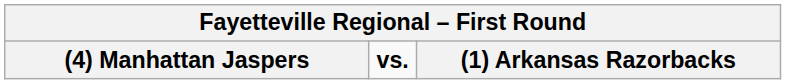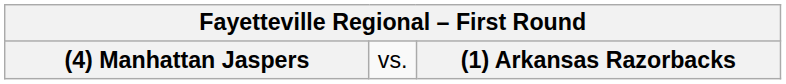(393, 59) bold -> (393, 59) normal
